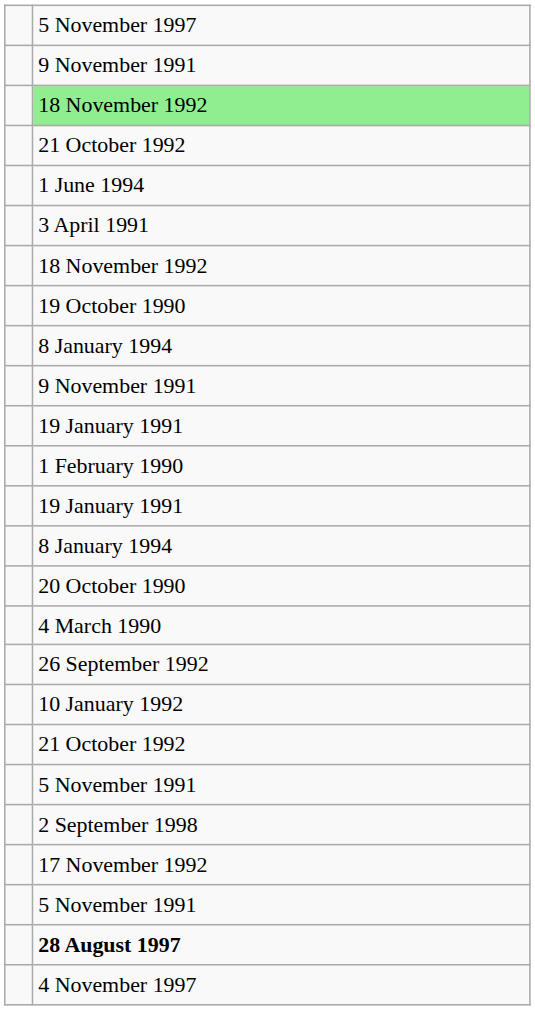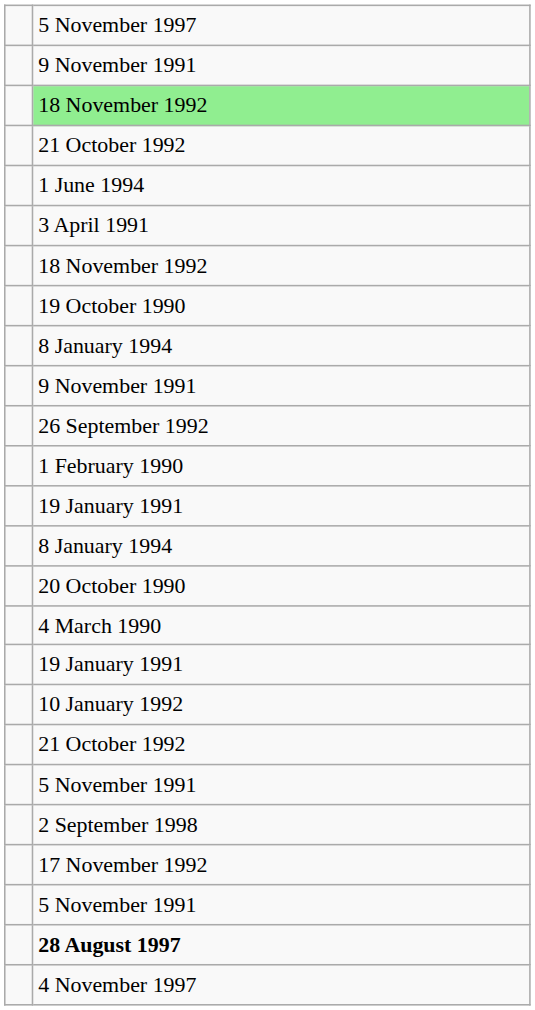(111, 425) 19 January 1991 -> (123, 425) 26 September 1992
(123, 664) 26 September 1992 -> (111, 664) 19 January 1991
